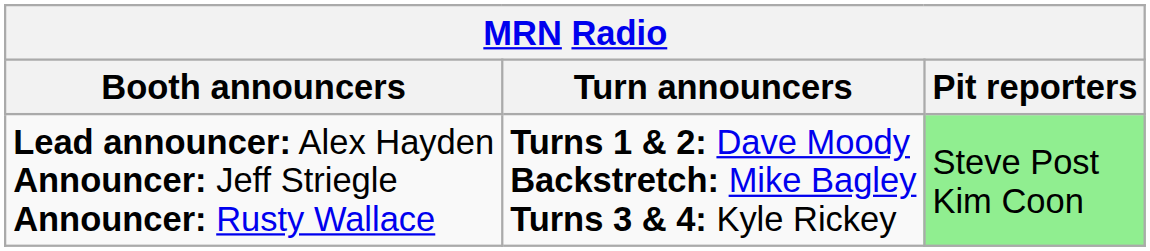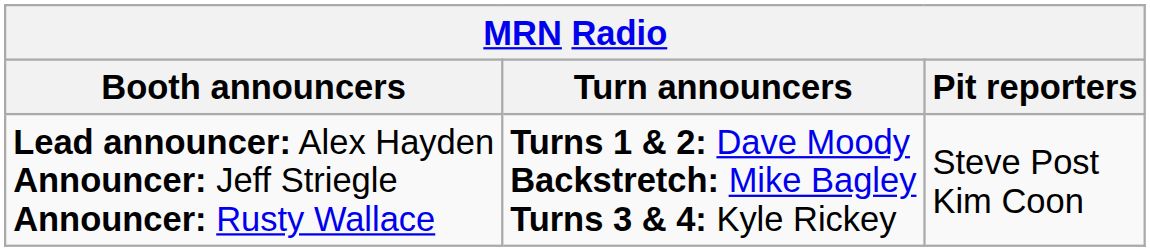(1016, 180) lightgreen background -> (1016, 180) no background
